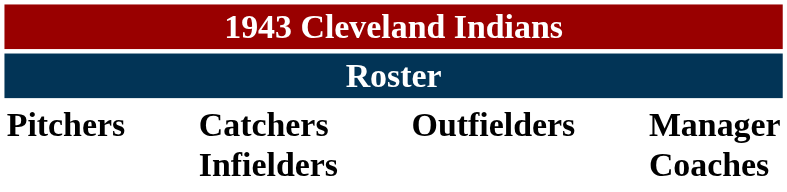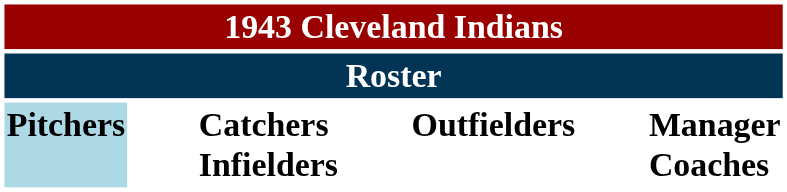(66, 124) no background -> (66, 124) lightblue background
